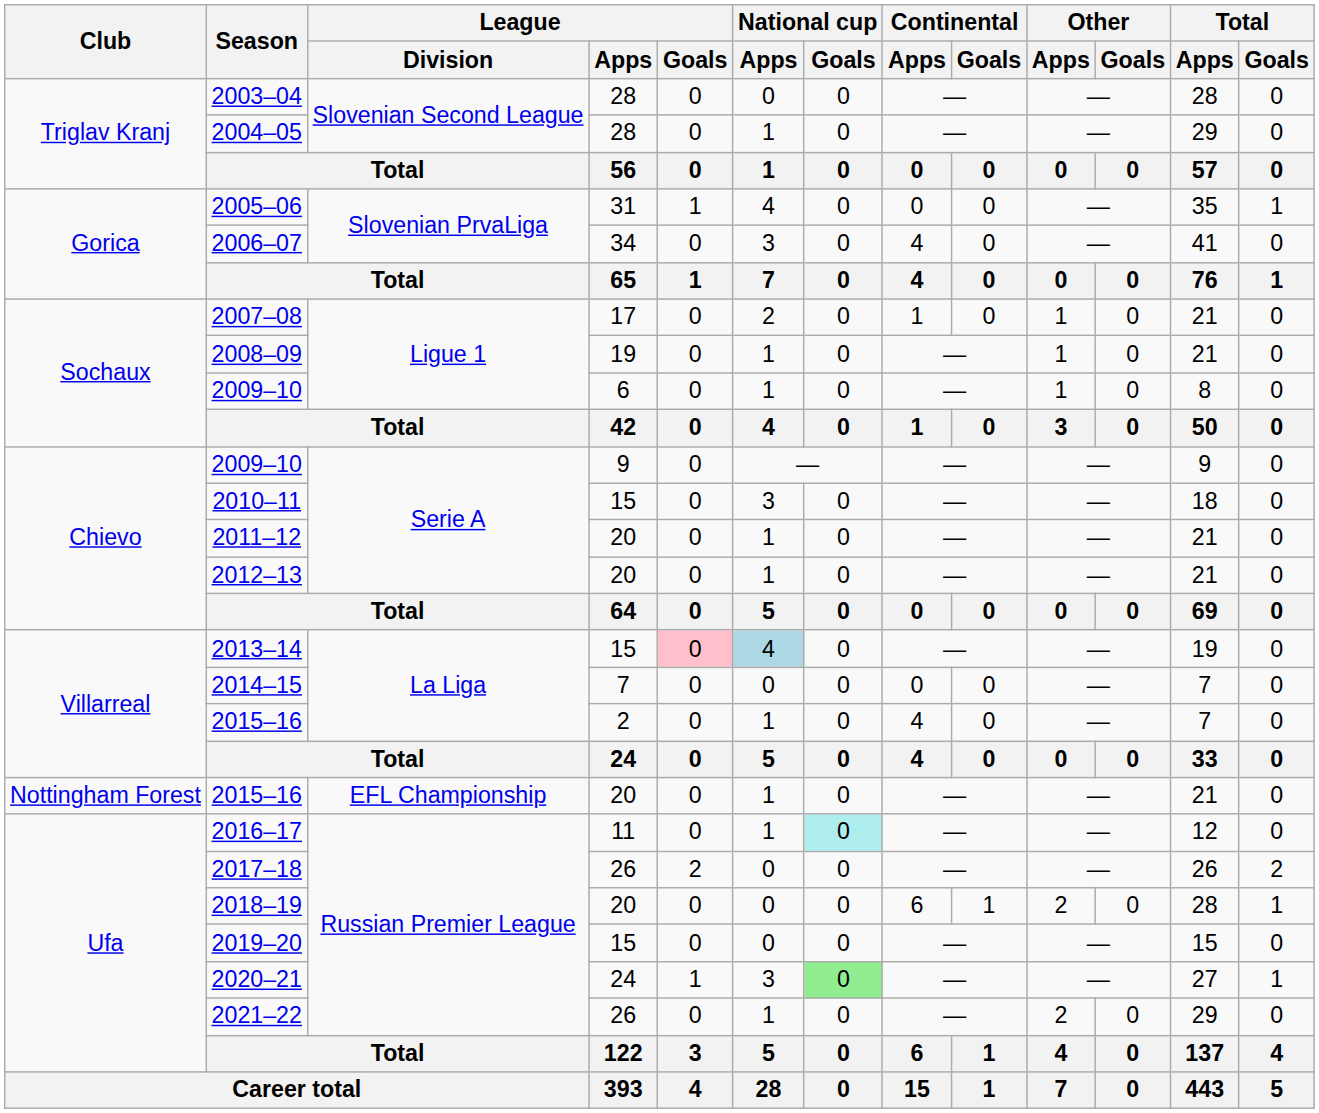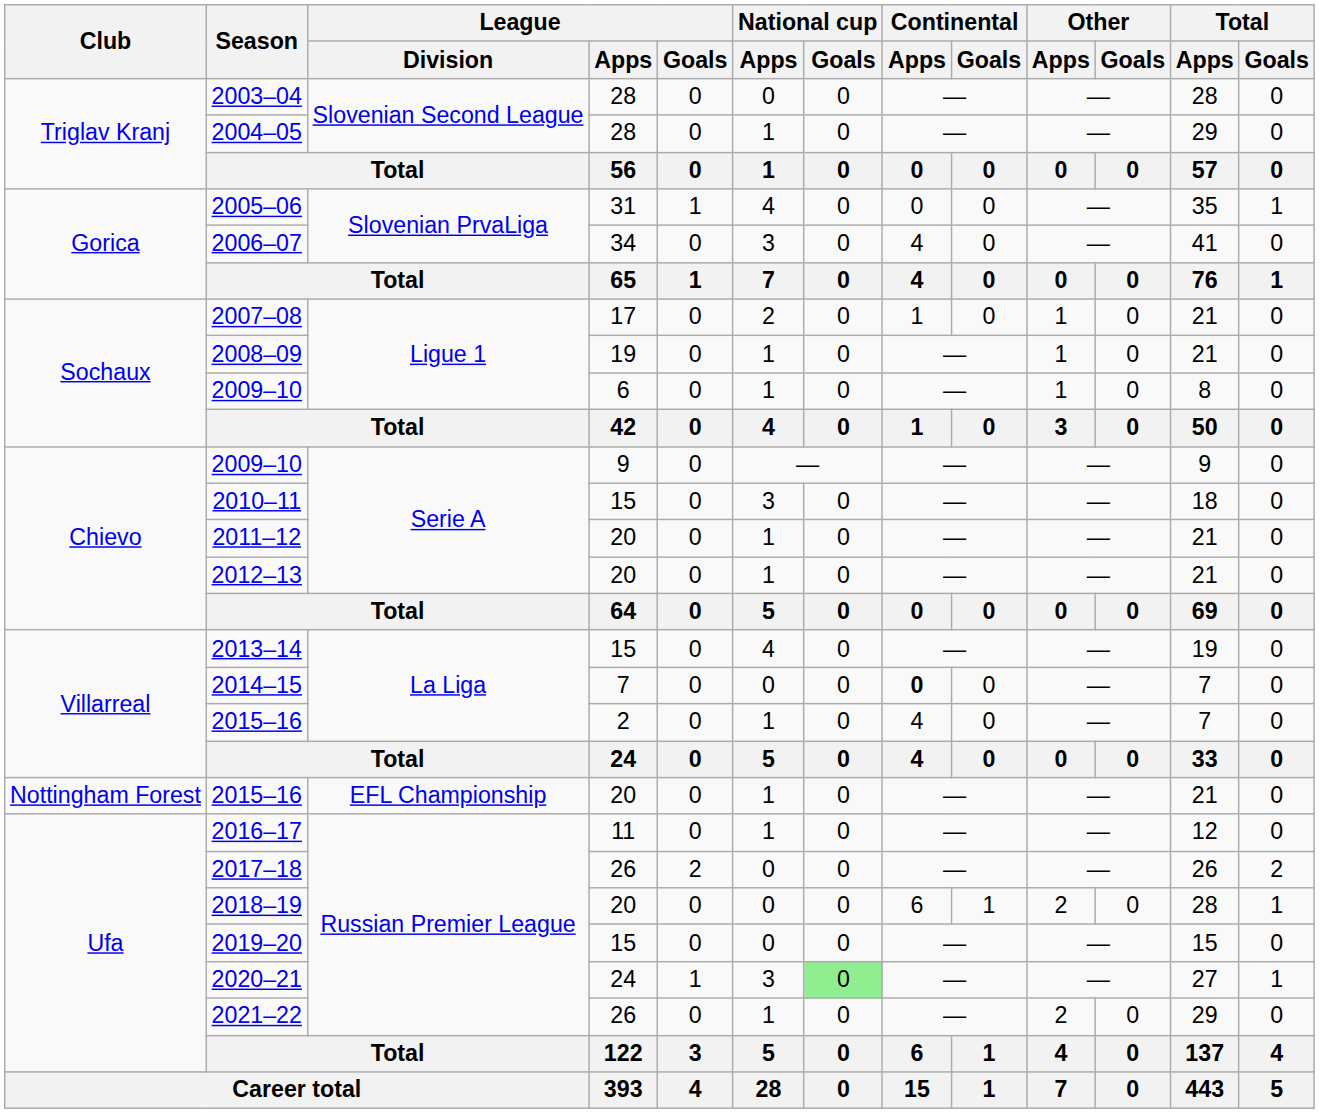(695, 648) pink background -> (695, 648) no background
(769, 648) lightblue background -> (769, 648) no background
(917, 685) normal -> (917, 685) bold
(843, 832) paleturquoise background -> (843, 832) no background
